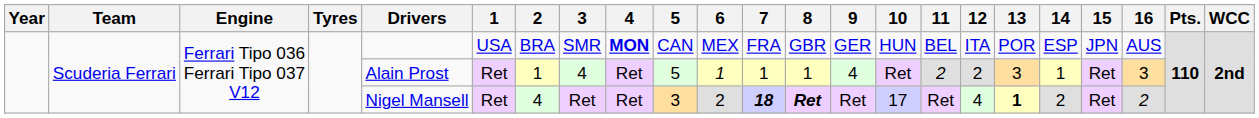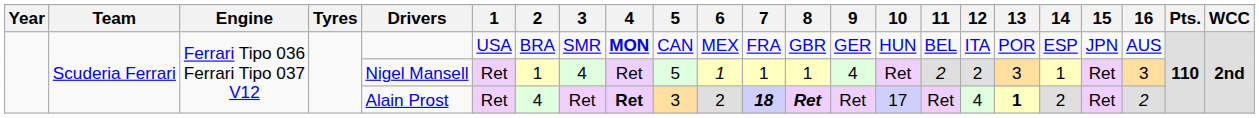(407, 73) Alain Prost -> (417, 73) Nigel Mansell
(417, 100) Nigel Mansell -> (407, 100) Alain Prost
(629, 100) normal -> (629, 100) bold
